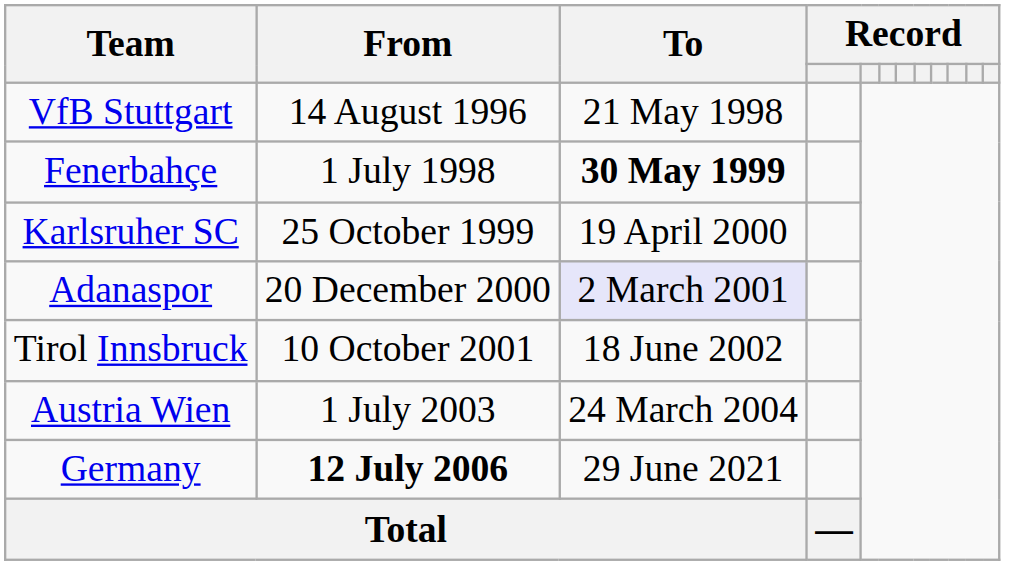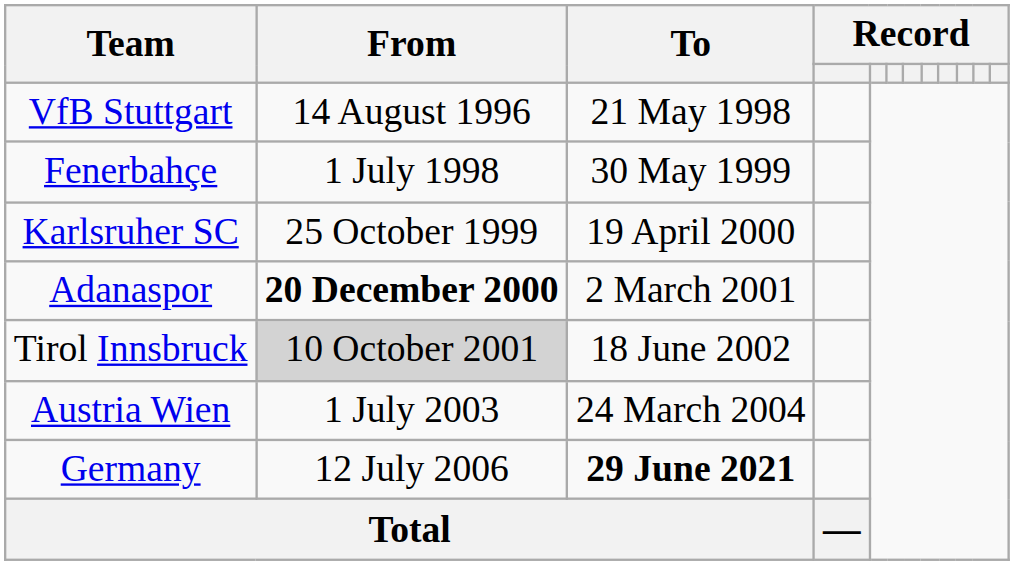(683, 170) bold -> (691, 170) normal
(408, 290) normal -> (412, 290) bold
(683, 290) lavender background -> (691, 290) no background
(408, 349) no background -> (412, 349) lightgrey background
(408, 469) bold -> (412, 469) normal
(683, 469) normal -> (691, 469) bold
